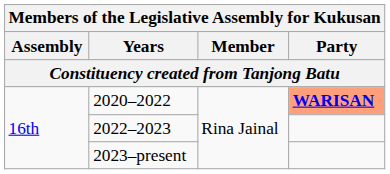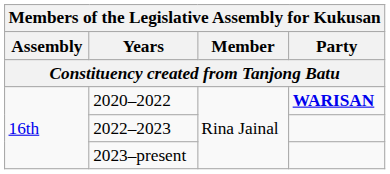(333, 100) lightsalmon background -> (333, 100) no background
